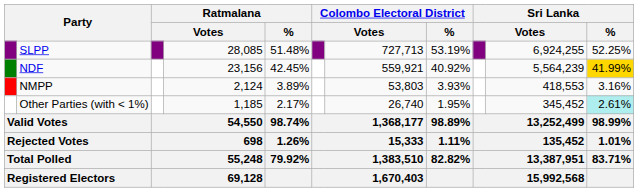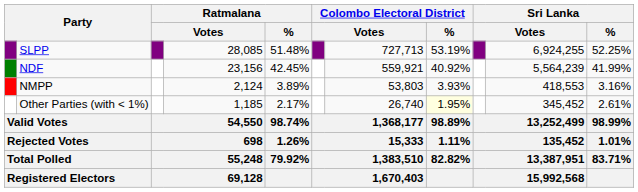(611, 68) gold background -> (611, 68) no background
(454, 104) no background -> (454, 104) lightyellow background
(615, 104) paleturquoise background -> (615, 104) no background
